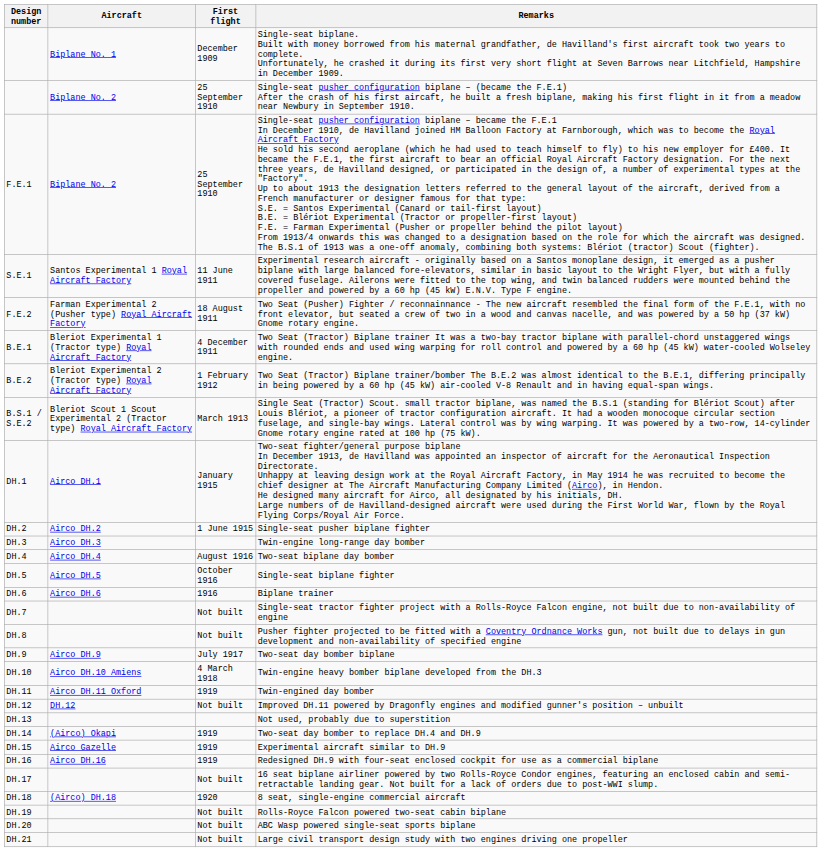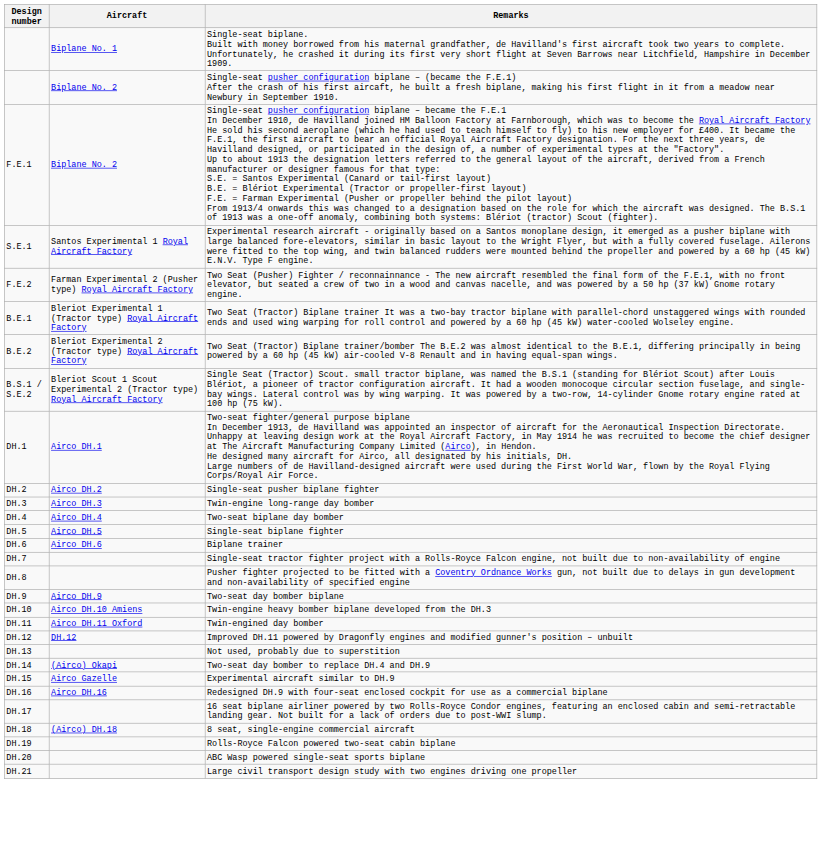- column: (225, 16)
